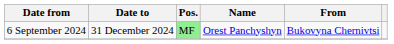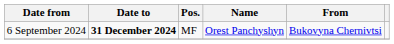(132, 30) normal -> (134, 30) bold
(187, 30) lightgreen background -> (189, 30) no background
